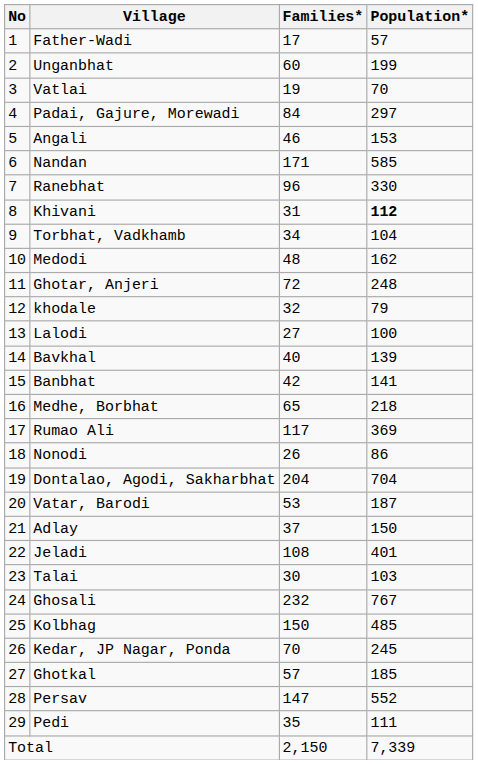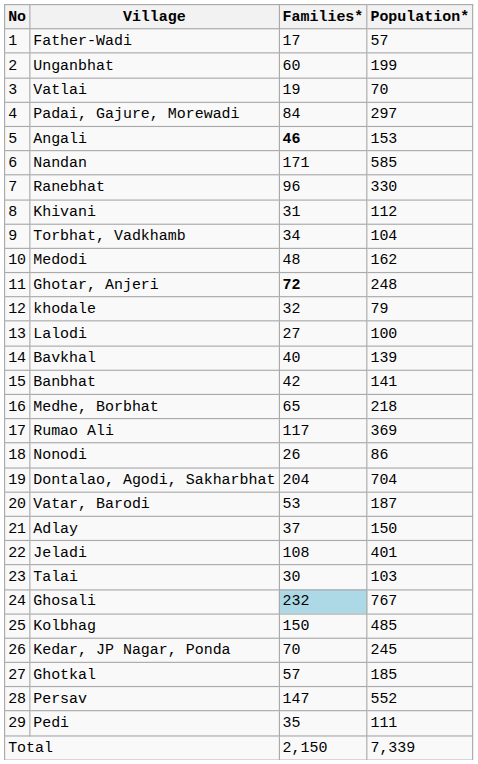(292, 139) normal -> (292, 139) bold
(384, 212) bold -> (384, 212) normal
(292, 285) normal -> (292, 285) bold
(296, 602) no background -> (296, 602) lightblue background
